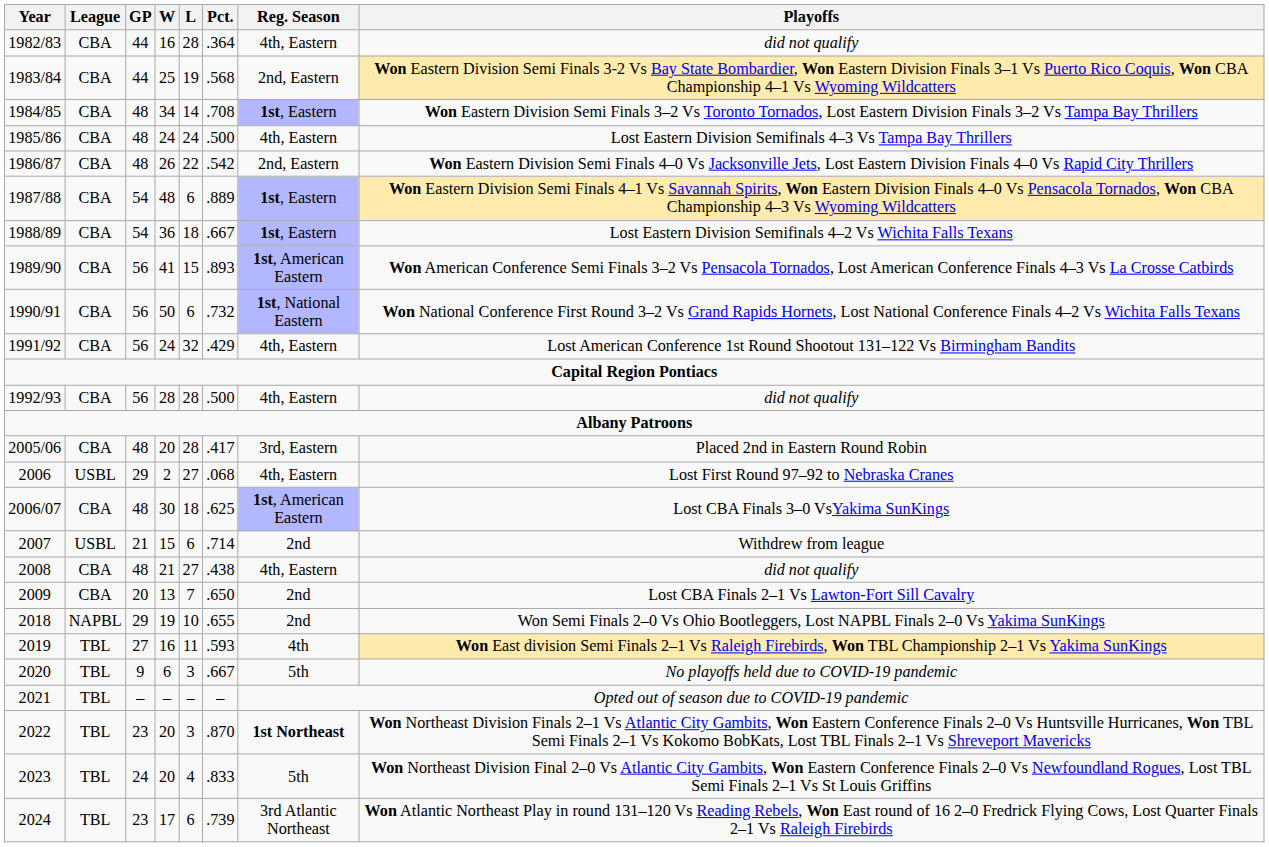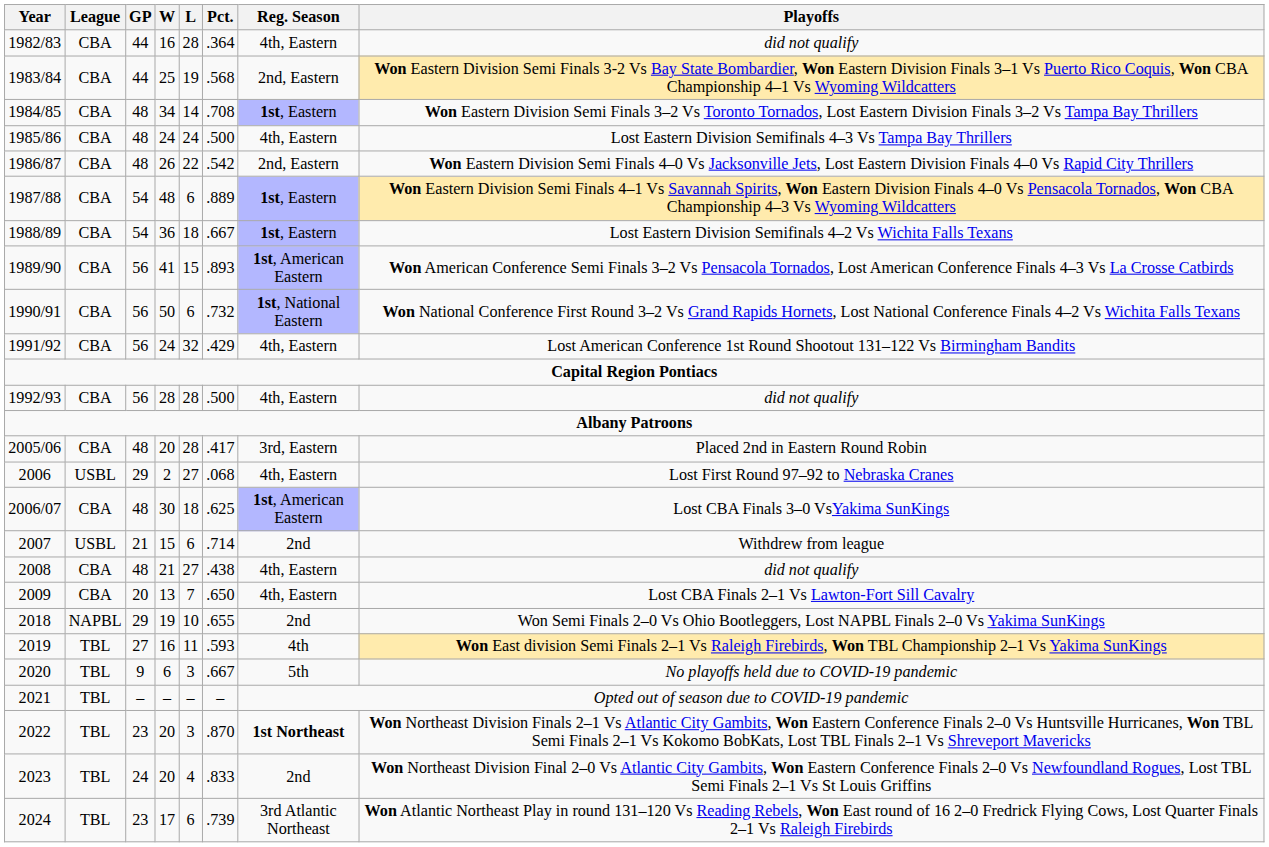(298, 595) 2nd -> (298, 595) 4th, Eastern
(298, 776) 5th -> (298, 776) 2nd
